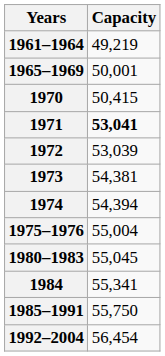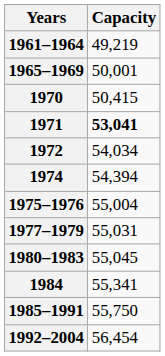(115, 151) 53,039 -> (115, 151) 54,034
- row: (46, 177)
+ row: (46, 230)
